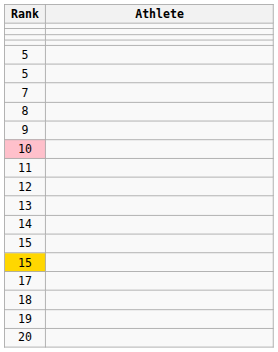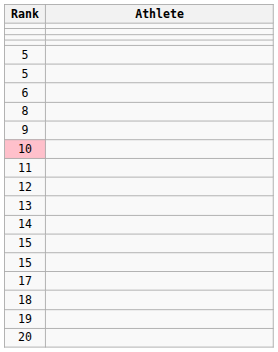(25, 92) 7 -> (25, 92) 6
(25, 262) gold background -> (25, 262) no background
